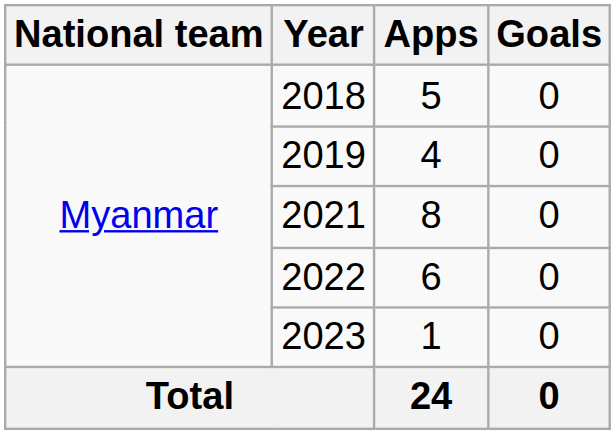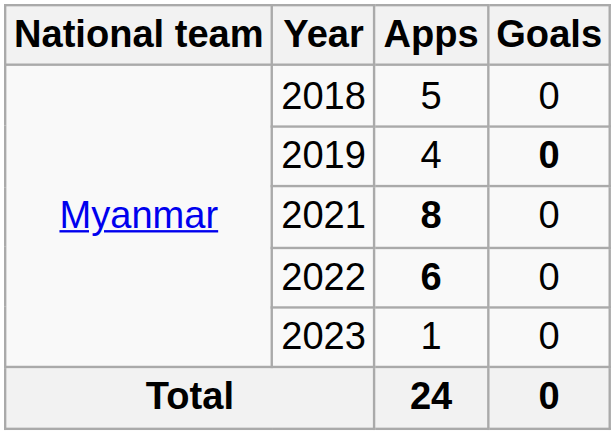(549, 155) normal -> (549, 155) bold
(431, 215) normal -> (431, 215) bold
(431, 276) normal -> (431, 276) bold
